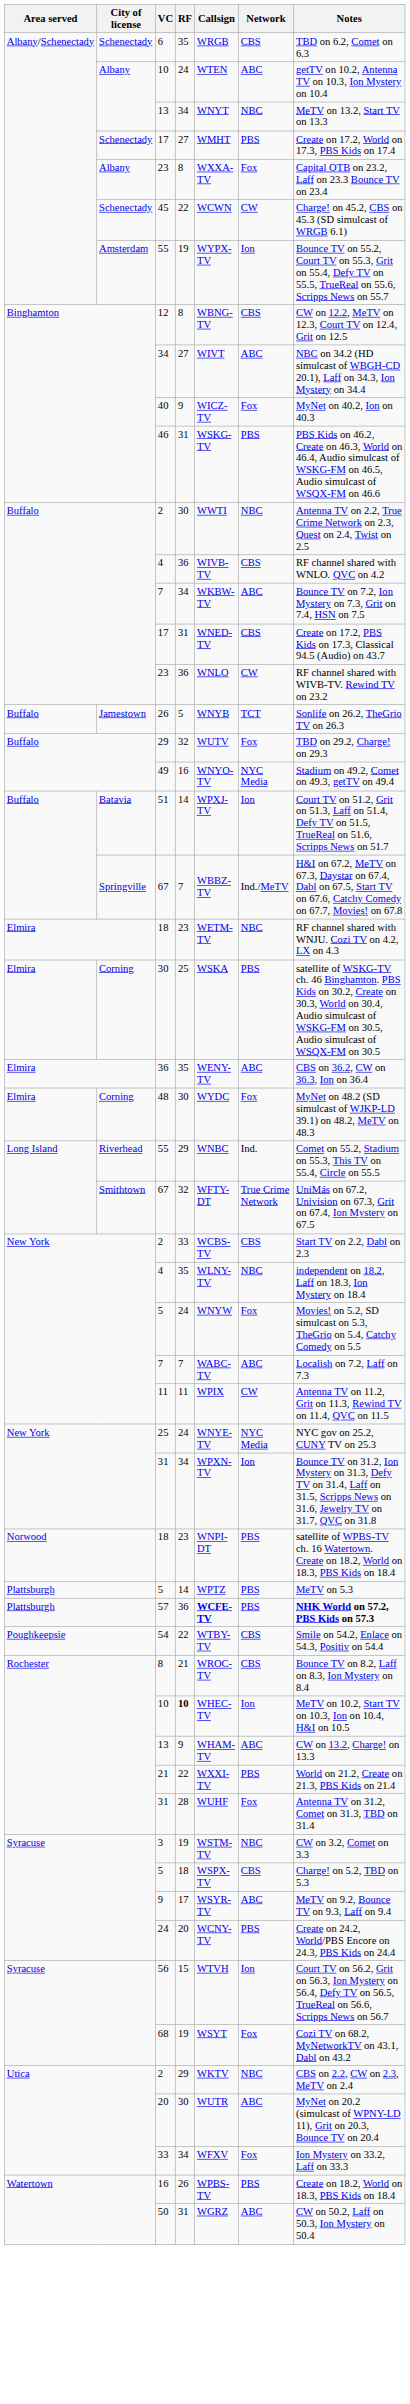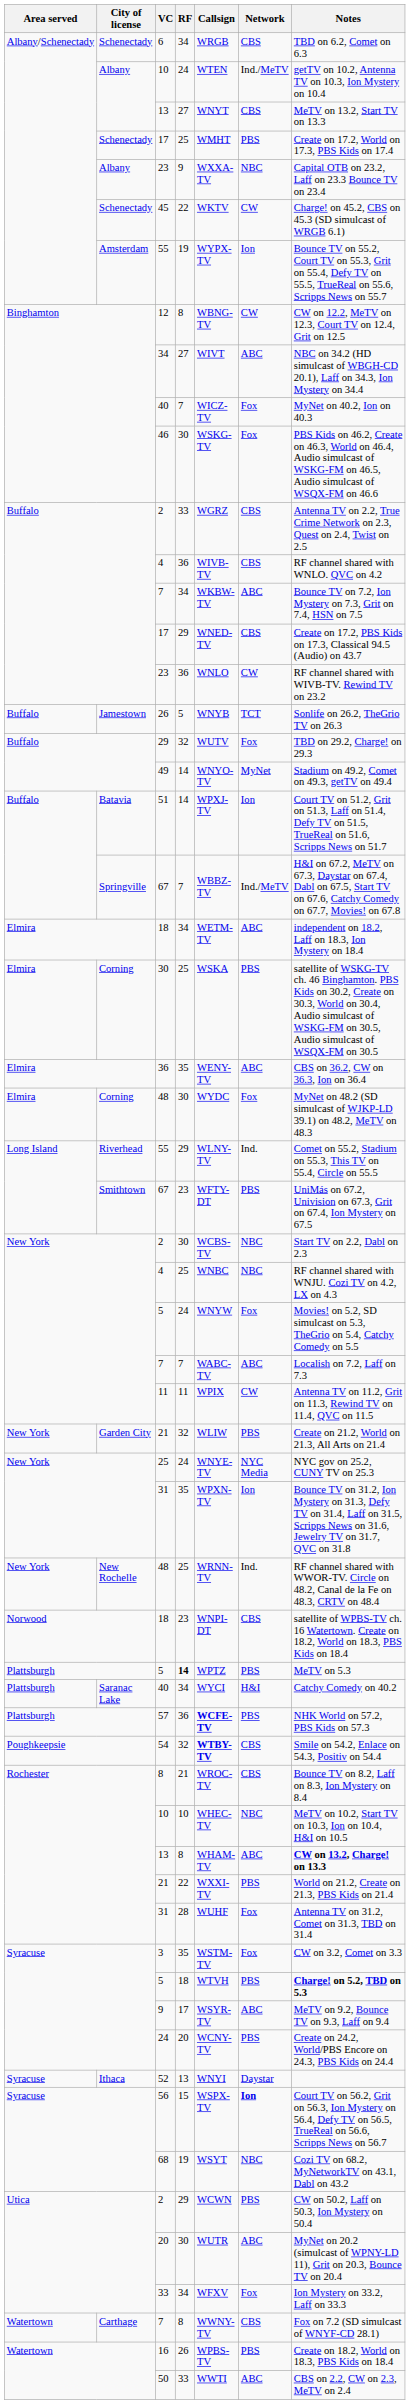(183, 41) 35 -> (183, 41) 34
(252, 70) ABC -> (265, 70) Ind./MeTV
(183, 110) 34 -> (183, 110) 27
(252, 110) NBC -> (251, 110) CBS
(183, 139) 27 -> (183, 139) 25
(181, 167) 8 -> (181, 167) 9
(249, 167) Fox -> (252, 167) NBC
(214, 208) WCWN -> (213, 208) WKTV
(251, 313) CBS -> (249, 313) CW
(181, 406) 9 -> (181, 406) 7
(183, 434) 31 -> (183, 434) 30
(250, 434) PBS -> (249, 434) Fox
(183, 510) 30 -> (183, 510) 33
(212, 510) WWTI -> (213, 510) WGRZ
(252, 510) NBC -> (251, 510) CBS
(183, 632) 31 -> (183, 632) 29
(183, 770) 16 -> (183, 770) 14
(254, 776) NYC Media -> (256, 770) MyNet
(183, 927) 23 -> (183, 927) 34
(252, 927) NBC -> (252, 927) ABC
(347, 939) RF channel shared with WNJU. Cozi TV on 4.2, LX on 4.3 -> (338, 939) independent on 18.2, Laff on 18.3, Ion Mystery on 18.4
(213, 1149) WNBC -> (214, 1155) WLNY-TV
(183, 1189) 32 -> (183, 1189) 23
(265, 1195) True Crime Network -> (250, 1189) PBS
(183, 1242) 33 -> (183, 1242) 30
(251, 1242) CBS -> (252, 1242) NBC
(183, 1270) 35 -> (183, 1270) 25
(214, 1276) WLNY-TV -> (213, 1270) WNBC
(340, 1282) independent on 18.2, Laff on 18.3, Ion Mystery on 18.4 -> (345, 1282) RF channel shared with WNJU. Cozi TV on 4.2, LX on 4.3
+ row: (125, 1432)
(183, 1461) 34 -> (183, 1490) 35
+ row: (118, 1572)
(250, 1537) PBS -> (251, 1618) CBS
(183, 1589) normal -> (183, 1670) bold
+ row: (116, 1693)
(342, 1612) bold -> (338, 1722) normal
(183, 1635) 22 -> (183, 1744) 32
(214, 1641) normal -> (214, 1750) bold
(183, 1704) bold -> (183, 1814) normal
(248, 1704) Ion -> (252, 1814) NBC
(181, 1744) 9 -> (181, 1854) 8
(348, 1750) normal -> (341, 1860) bold
(183, 1842) 19 -> (183, 1952) 35
(252, 1842) NBC -> (249, 1952) Fox
(213, 1877) WSPX-TV -> (213, 1980) WTVH
(251, 1871) CBS -> (250, 1980) PBS
(347, 1877) normal -> (347, 1986) bold
+ row: (112, 2078)
(213, 1969) WTVH -> (213, 2101) WSPX-TV
(248, 1969) normal -> (248, 2095) bold
(249, 2033) Fox -> (252, 2159) NBC
(213, 2073) WKTV -> (214, 2200) WCWN
(252, 2073) NBC -> (250, 2200) PBS
(347, 2079) CBS on 2.2, CW on 2.3, MeTV on 2.4 -> (338, 2212) CW on 50.2, Laff on 50.3, Ion Mystery on 50.4
+ row: (118, 2321)
(183, 2212) 31 -> (183, 2379) 33
(212, 2212) WGRZ -> (212, 2379) WWTI
(340, 2224) CW on 50.2, Laff on 50.3, Ion Mystery on 50.4 -> (345, 2384) CBS on 2.2, CW on 2.3, MeTV on 2.4
